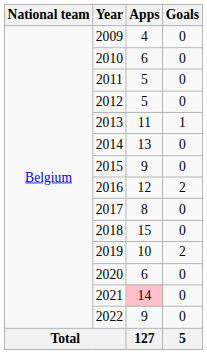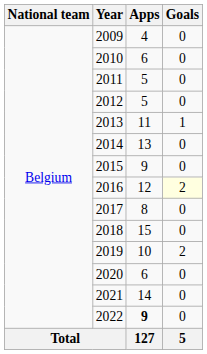(182, 187) no background -> (182, 187) lightyellow background
(144, 295) pink background -> (144, 295) no background
(144, 317) normal -> (144, 317) bold
